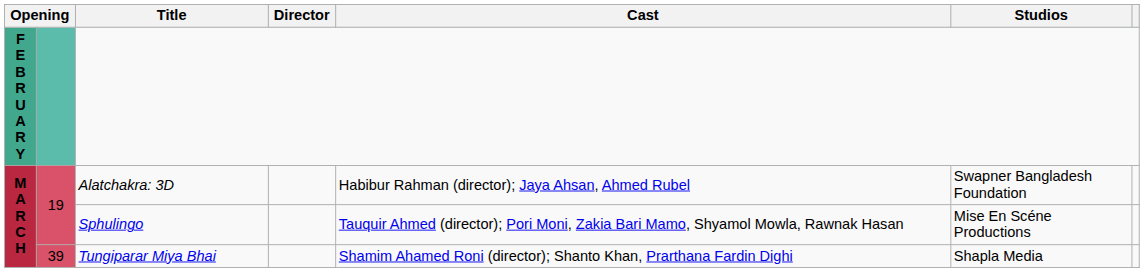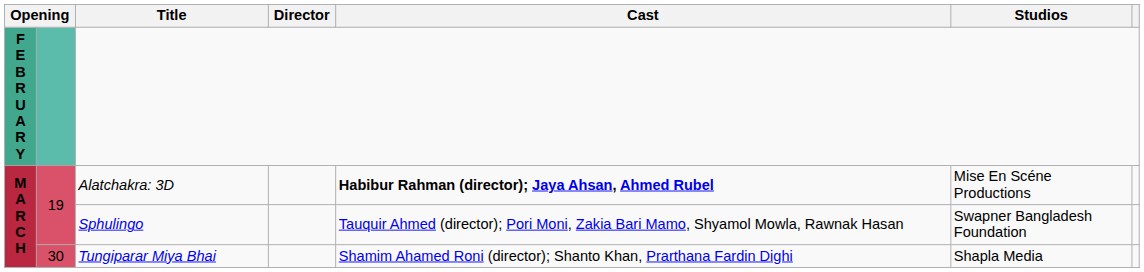(514, 185) normal -> (526, 185) bold
(1023, 185) Swapner Bangladesh Foundation -> (1003, 185) Mise En Scéne Productions
(1003, 224) Mise En Scéne Productions -> (1023, 224) Swapner Bangladesh Foundation
(56, 255) 39 -> (56, 255) 30
